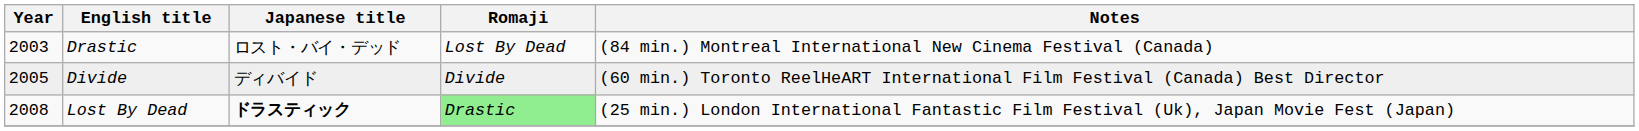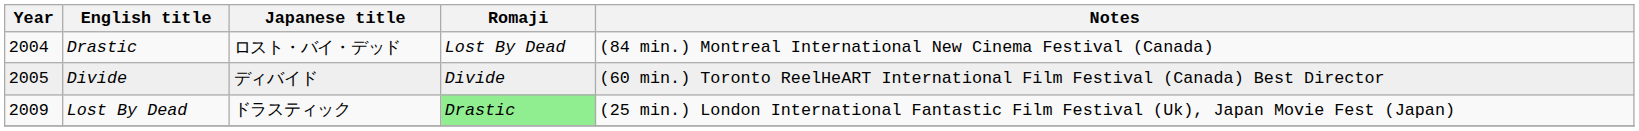(29, 48) 2003 -> (29, 48) 2004
(29, 110) 2008 -> (29, 110) 2009
(292, 111) bold -> (292, 111) normal
